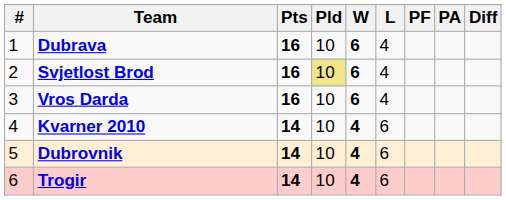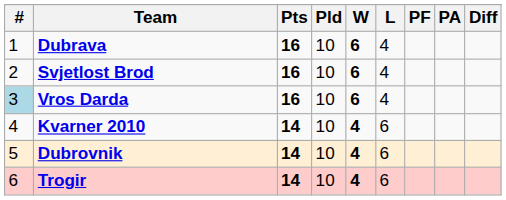(325, 72) khaki background -> (325, 72) no background
(13, 99) no background -> (13, 99) lightblue background
